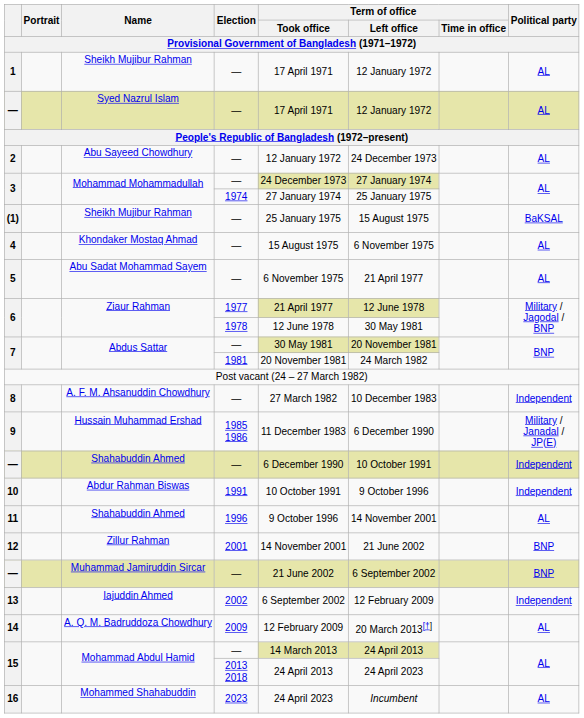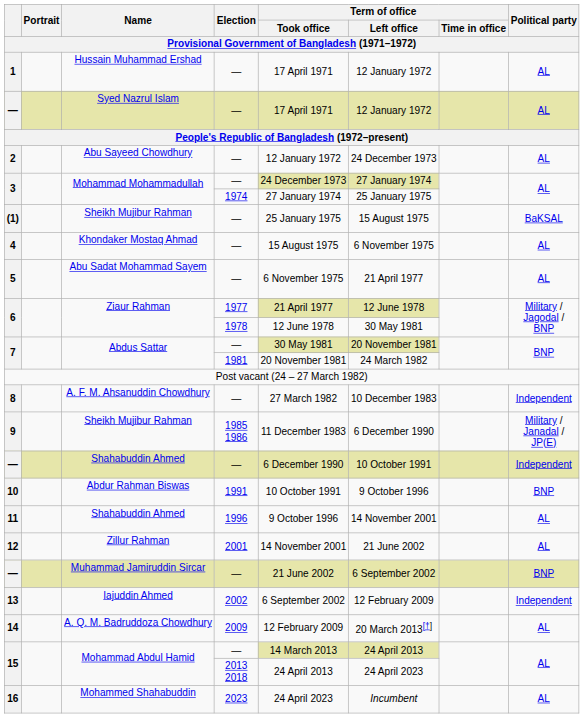(138, 60) Sheikh Mujibur Rahman -> (138, 60) Hussain Muhammad Ershad
(138, 420) Hussain Muhammad Ershad -> (138, 420) Sheikh Mujibur Rahman
(544, 492) Independent -> (544, 492) BNP
(544, 546) BNP -> (544, 546) AL
